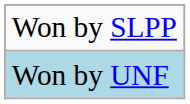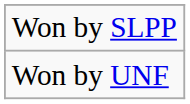(90, 74) lightblue background -> (90, 74) no background
